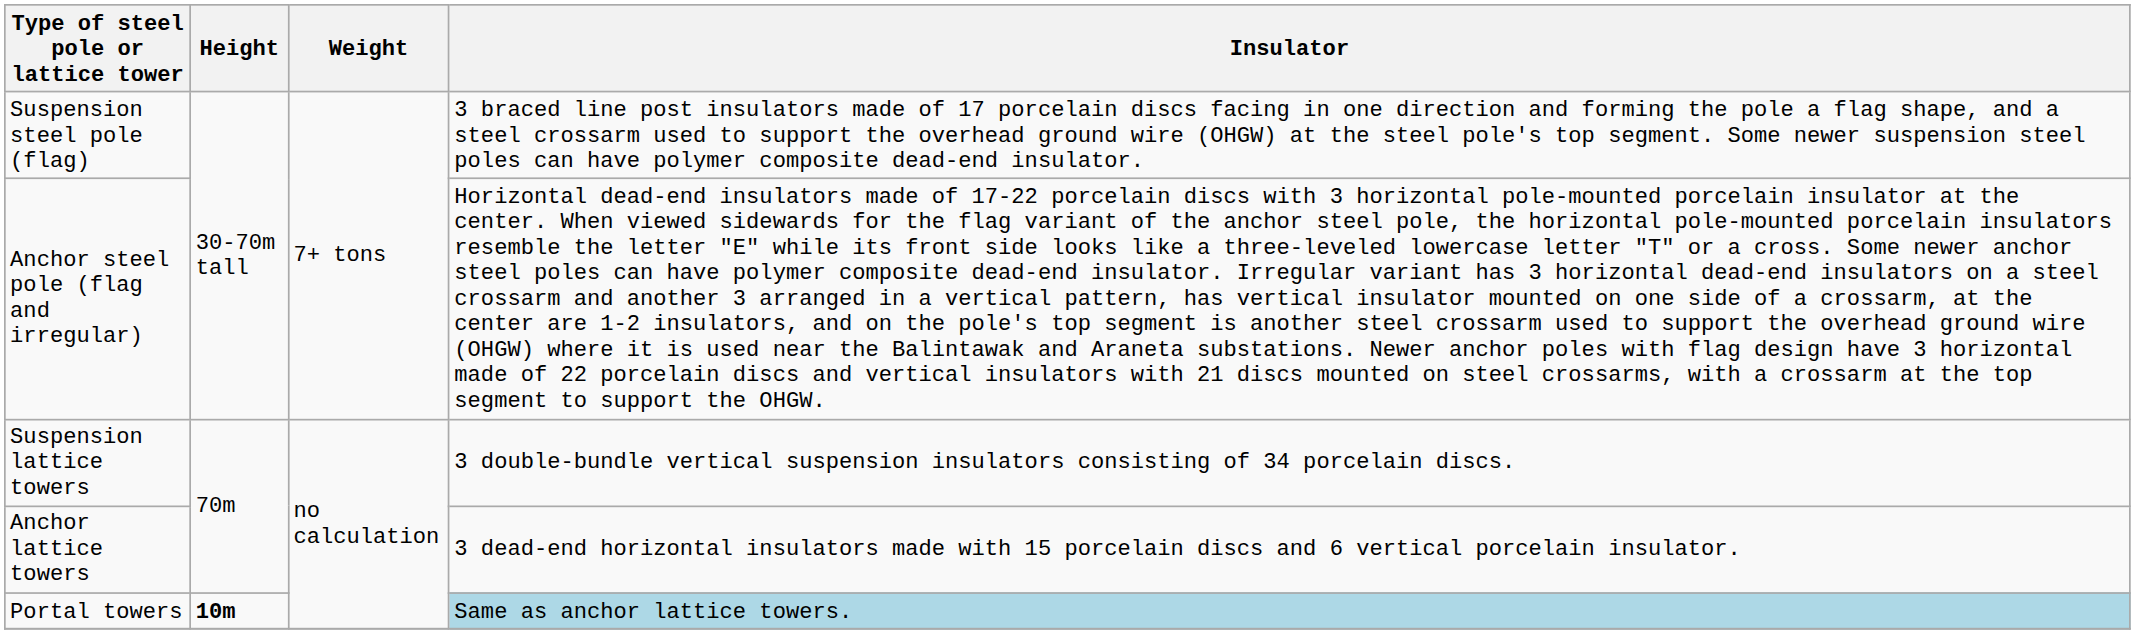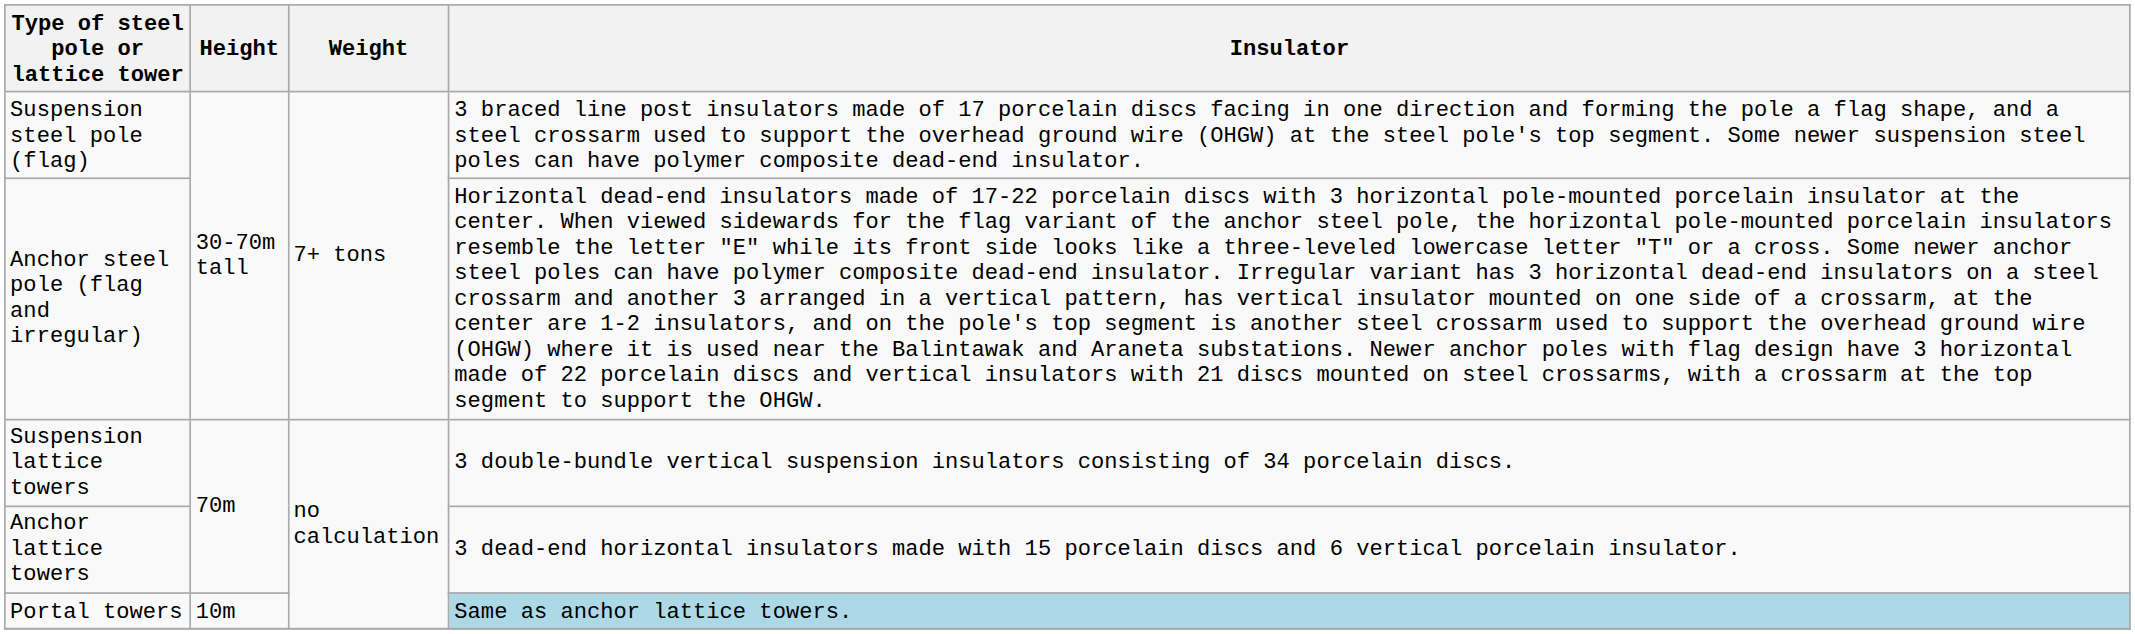(216, 611) bold -> (216, 611) normal
